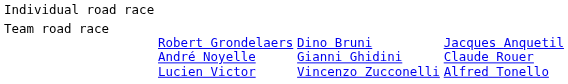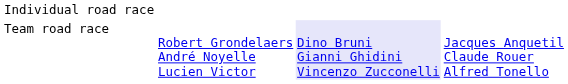(368, 57) no background -> (368, 57) lavender background
